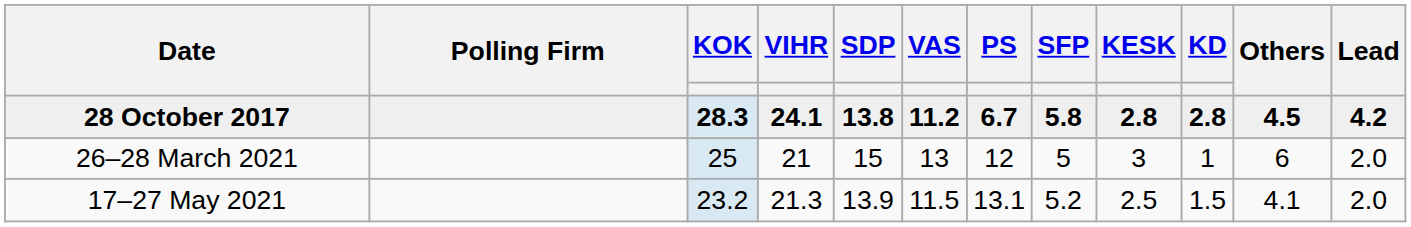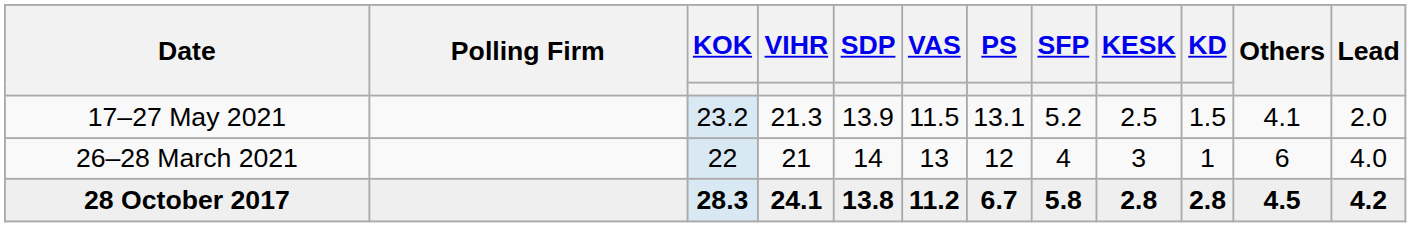rows swapped: (187, 201) <-> (187, 117)
(722, 159) 25 -> (722, 159) 22
(868, 159) 15 -> (868, 159) 14
(1063, 159) 5 -> (1063, 159) 4
(1369, 159) 2.0 -> (1369, 159) 4.0
